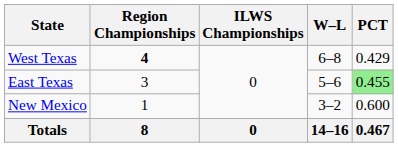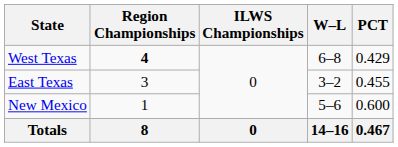(330, 81) 5–6 -> (330, 81) 3–2
(373, 81) lightgreen background -> (373, 81) no background
(330, 105) 3–2 -> (330, 105) 5–6
